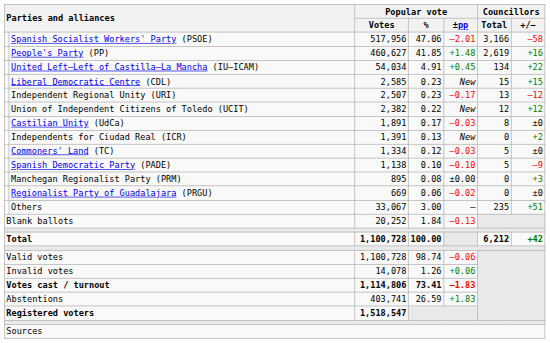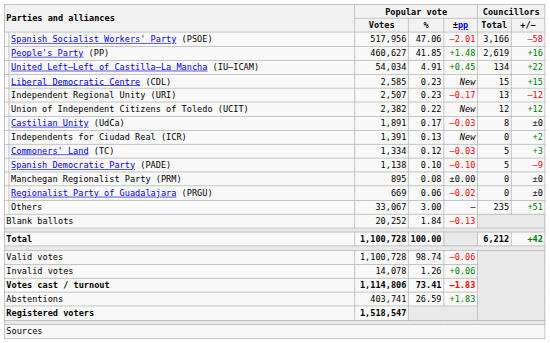(538, 151) ±0 -> (538, 151) +3
(538, 179) +3 -> (538, 179) ±0
